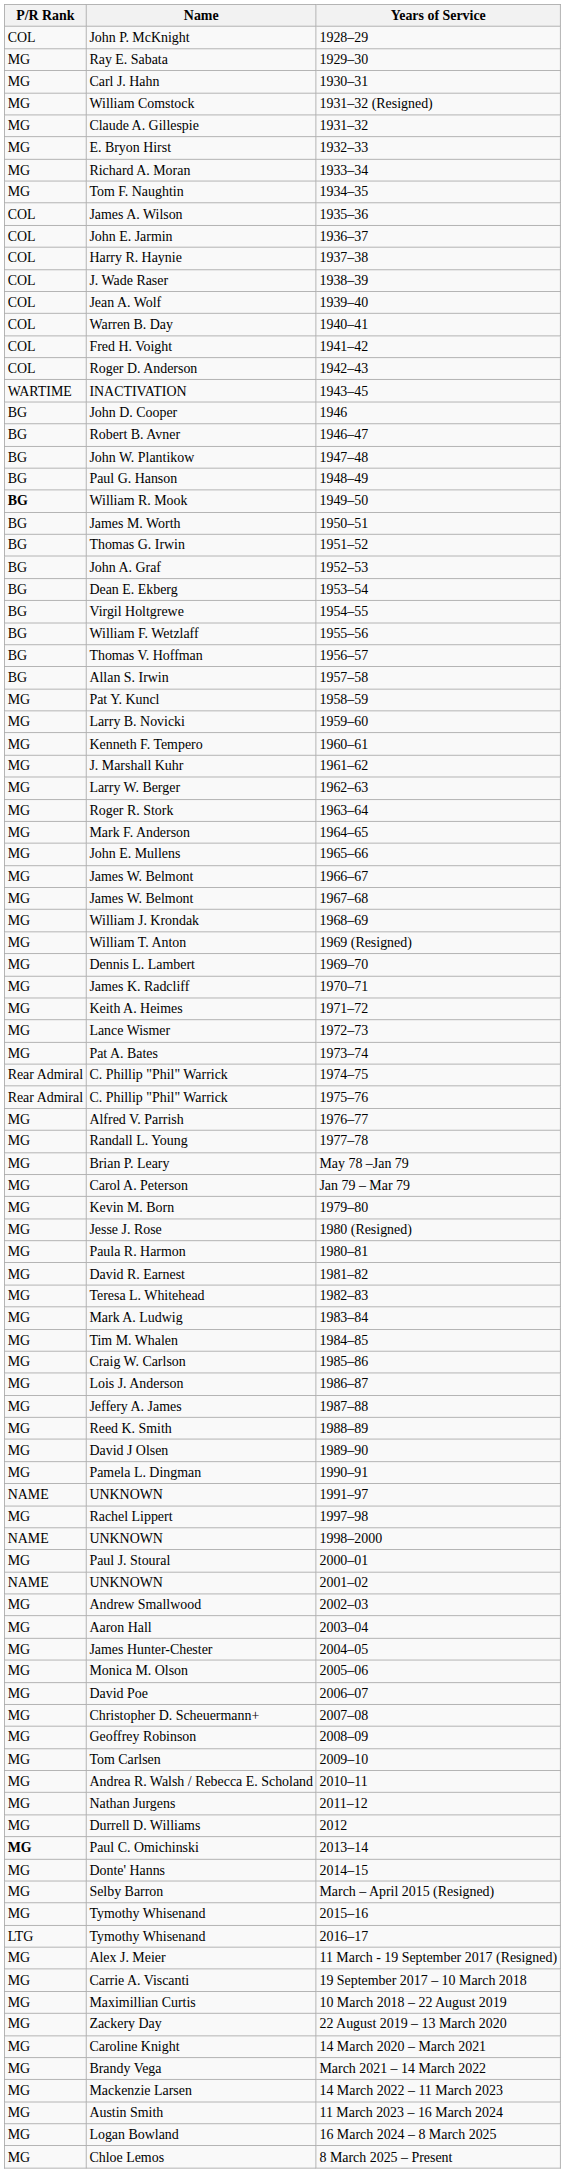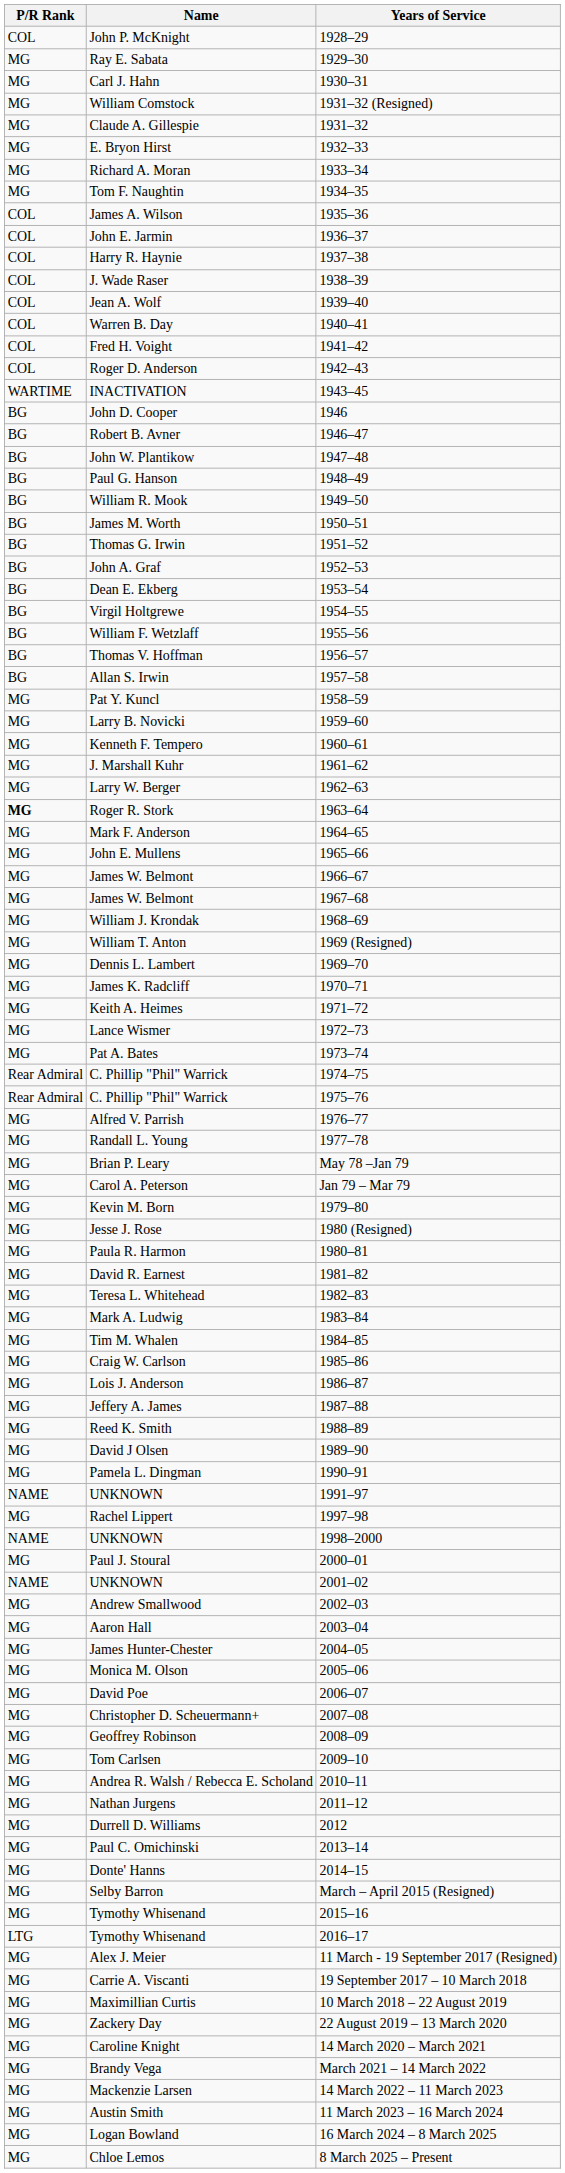(18, 501) bold -> (17, 501) normal
(19, 810) normal -> (20, 810) bold
(20, 1847) bold -> (19, 1847) normal
